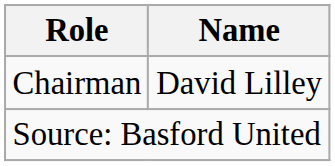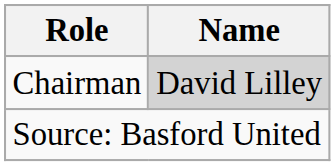(239, 82) no background -> (239, 82) lightgrey background
